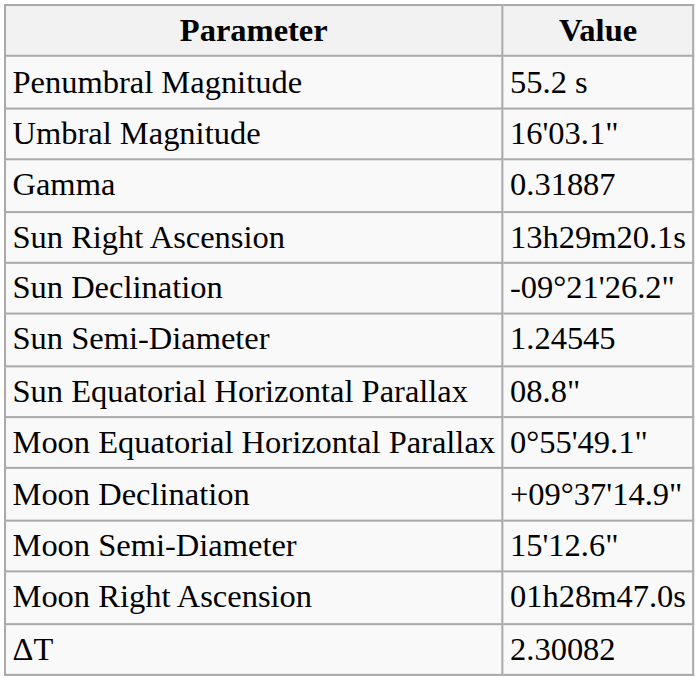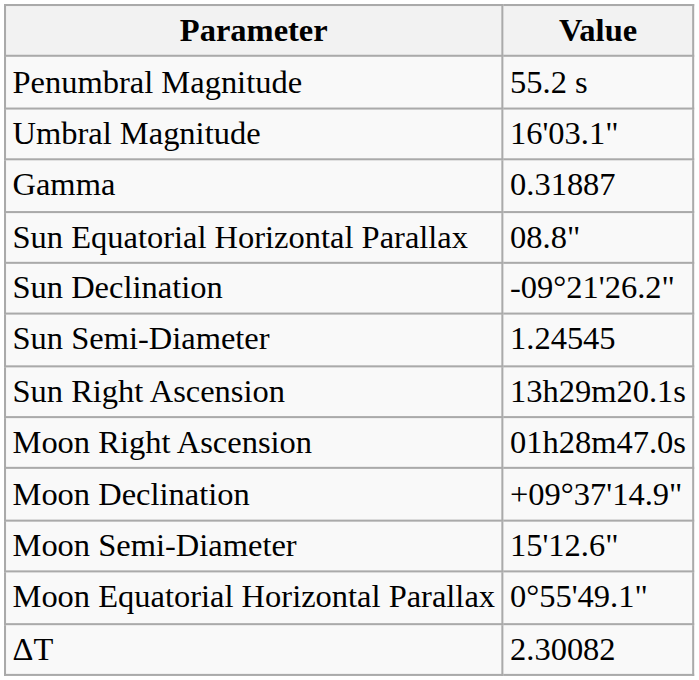rows swapped: (149, 236) <-> (240, 390)
rows swapped: (162, 596) <-> (254, 442)
